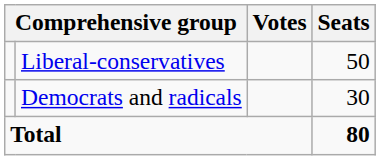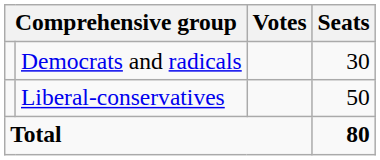rows swapped: (123, 60) <-> (131, 97)
